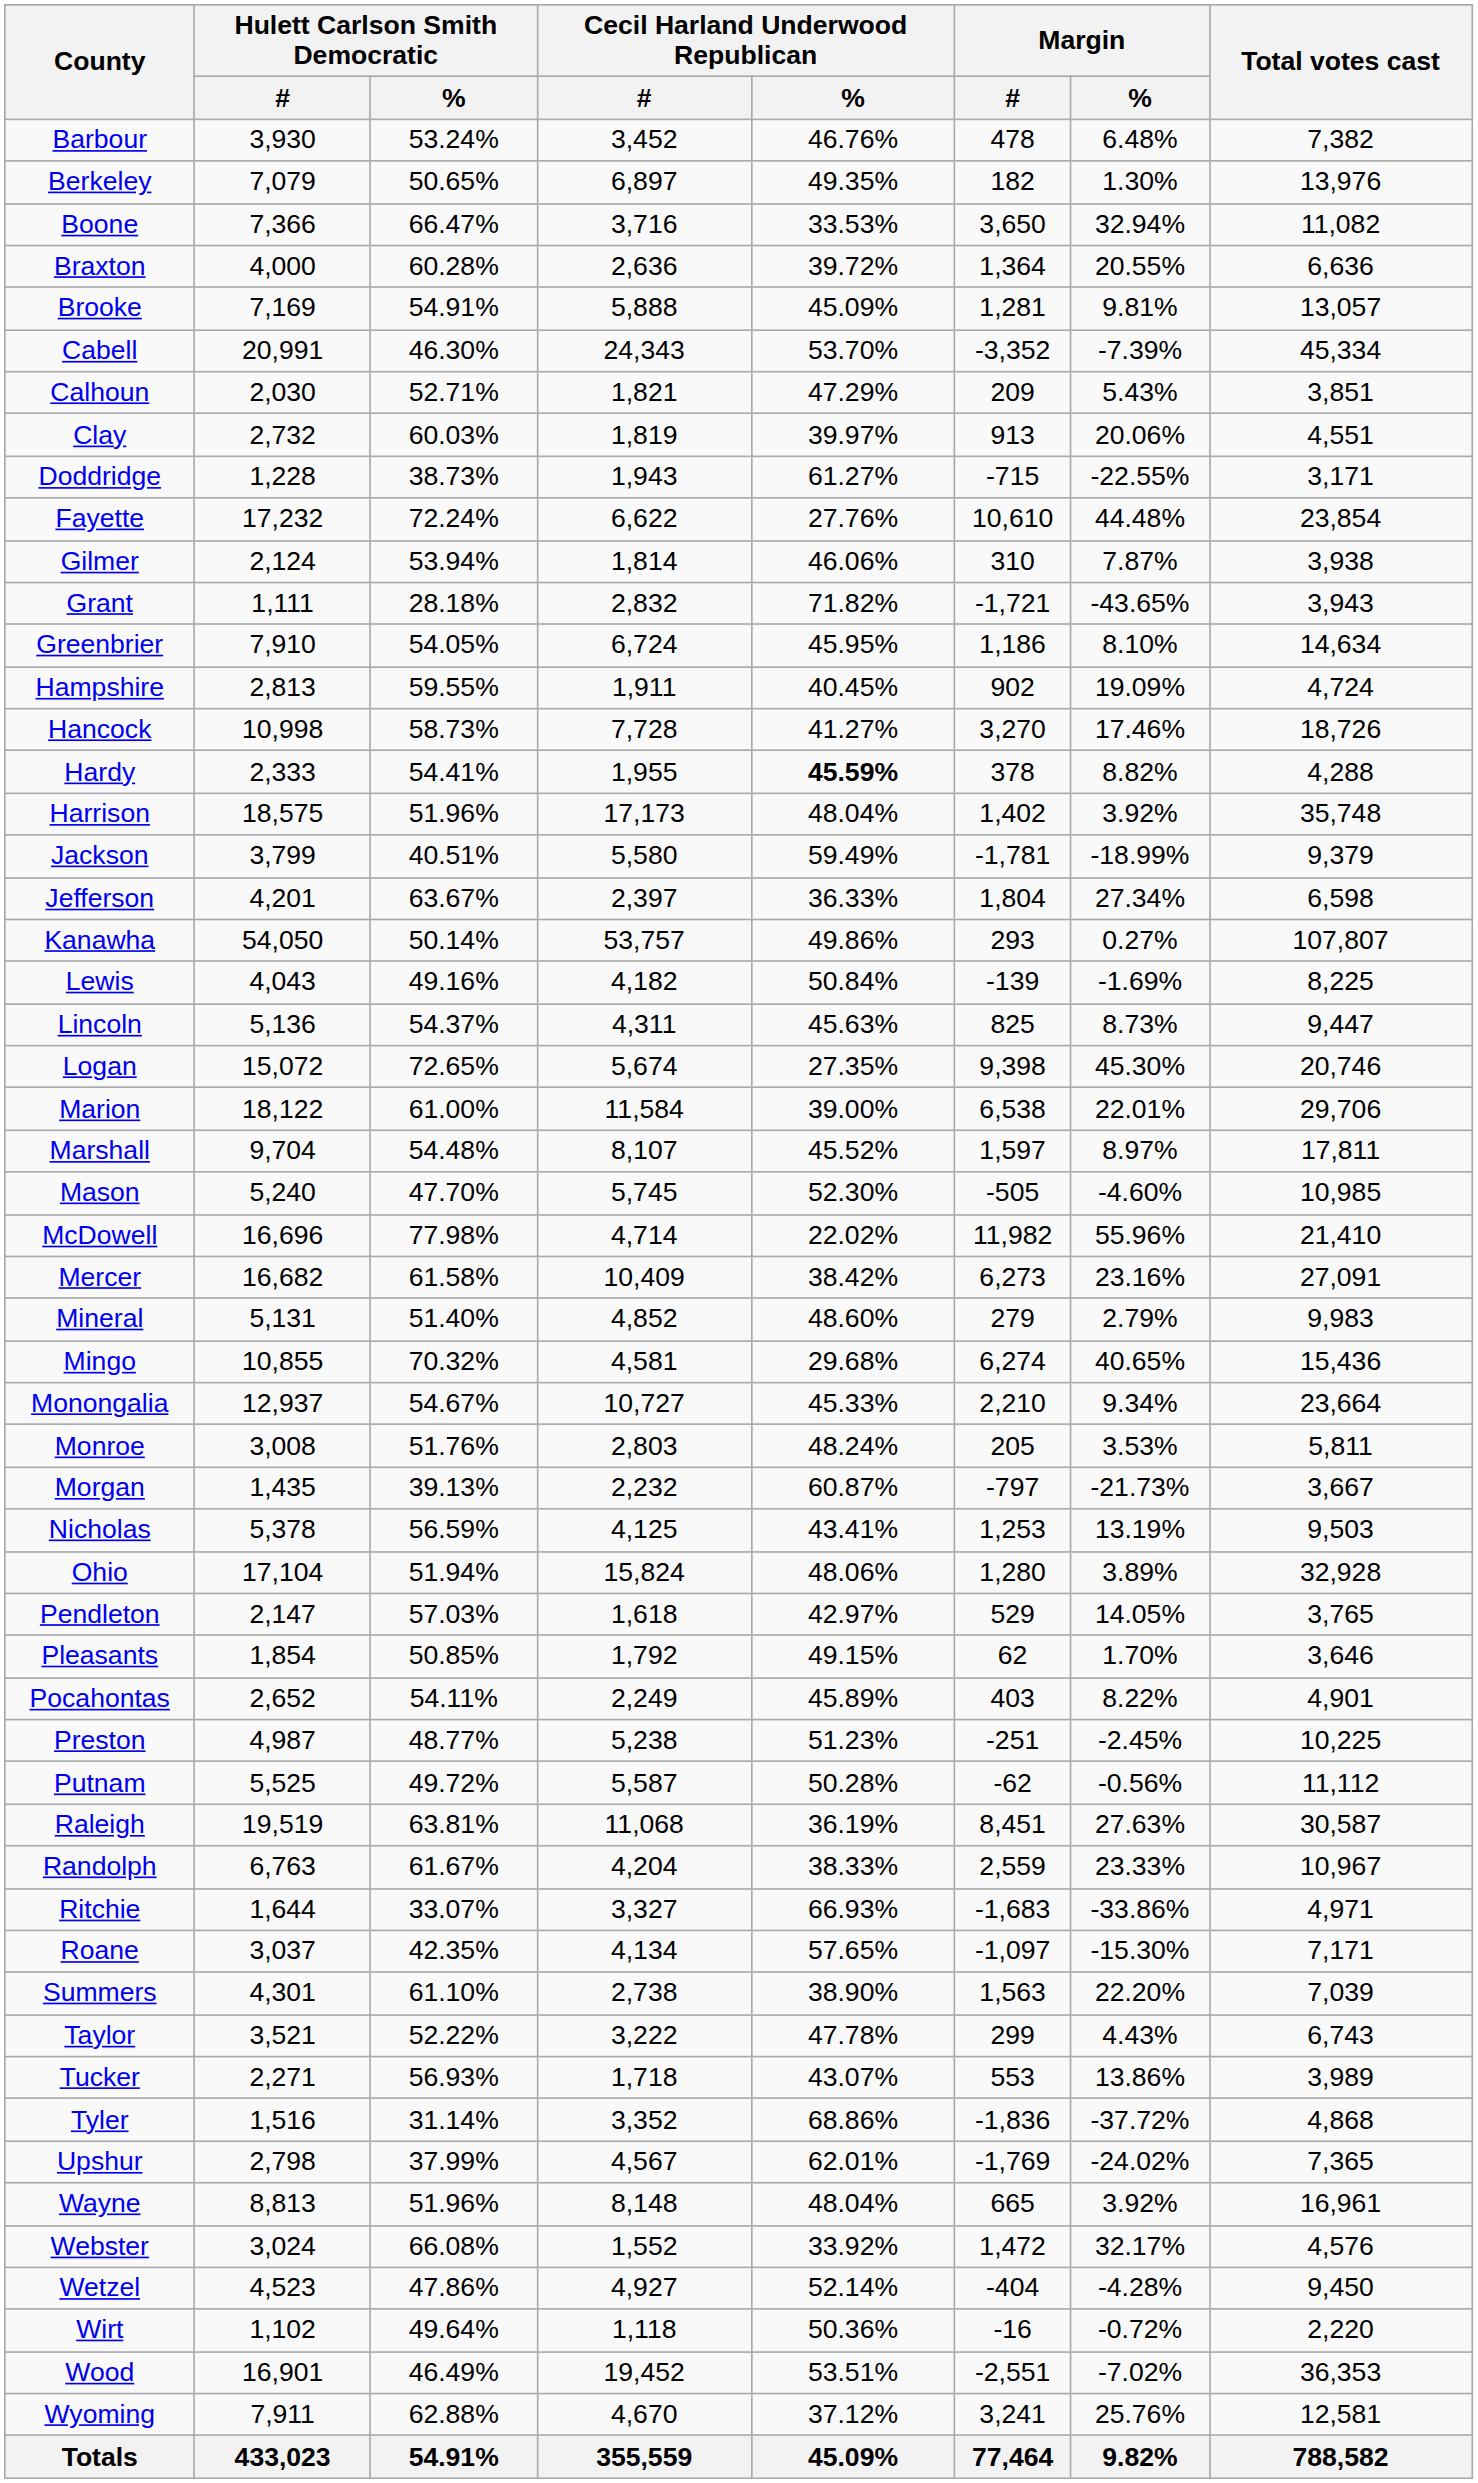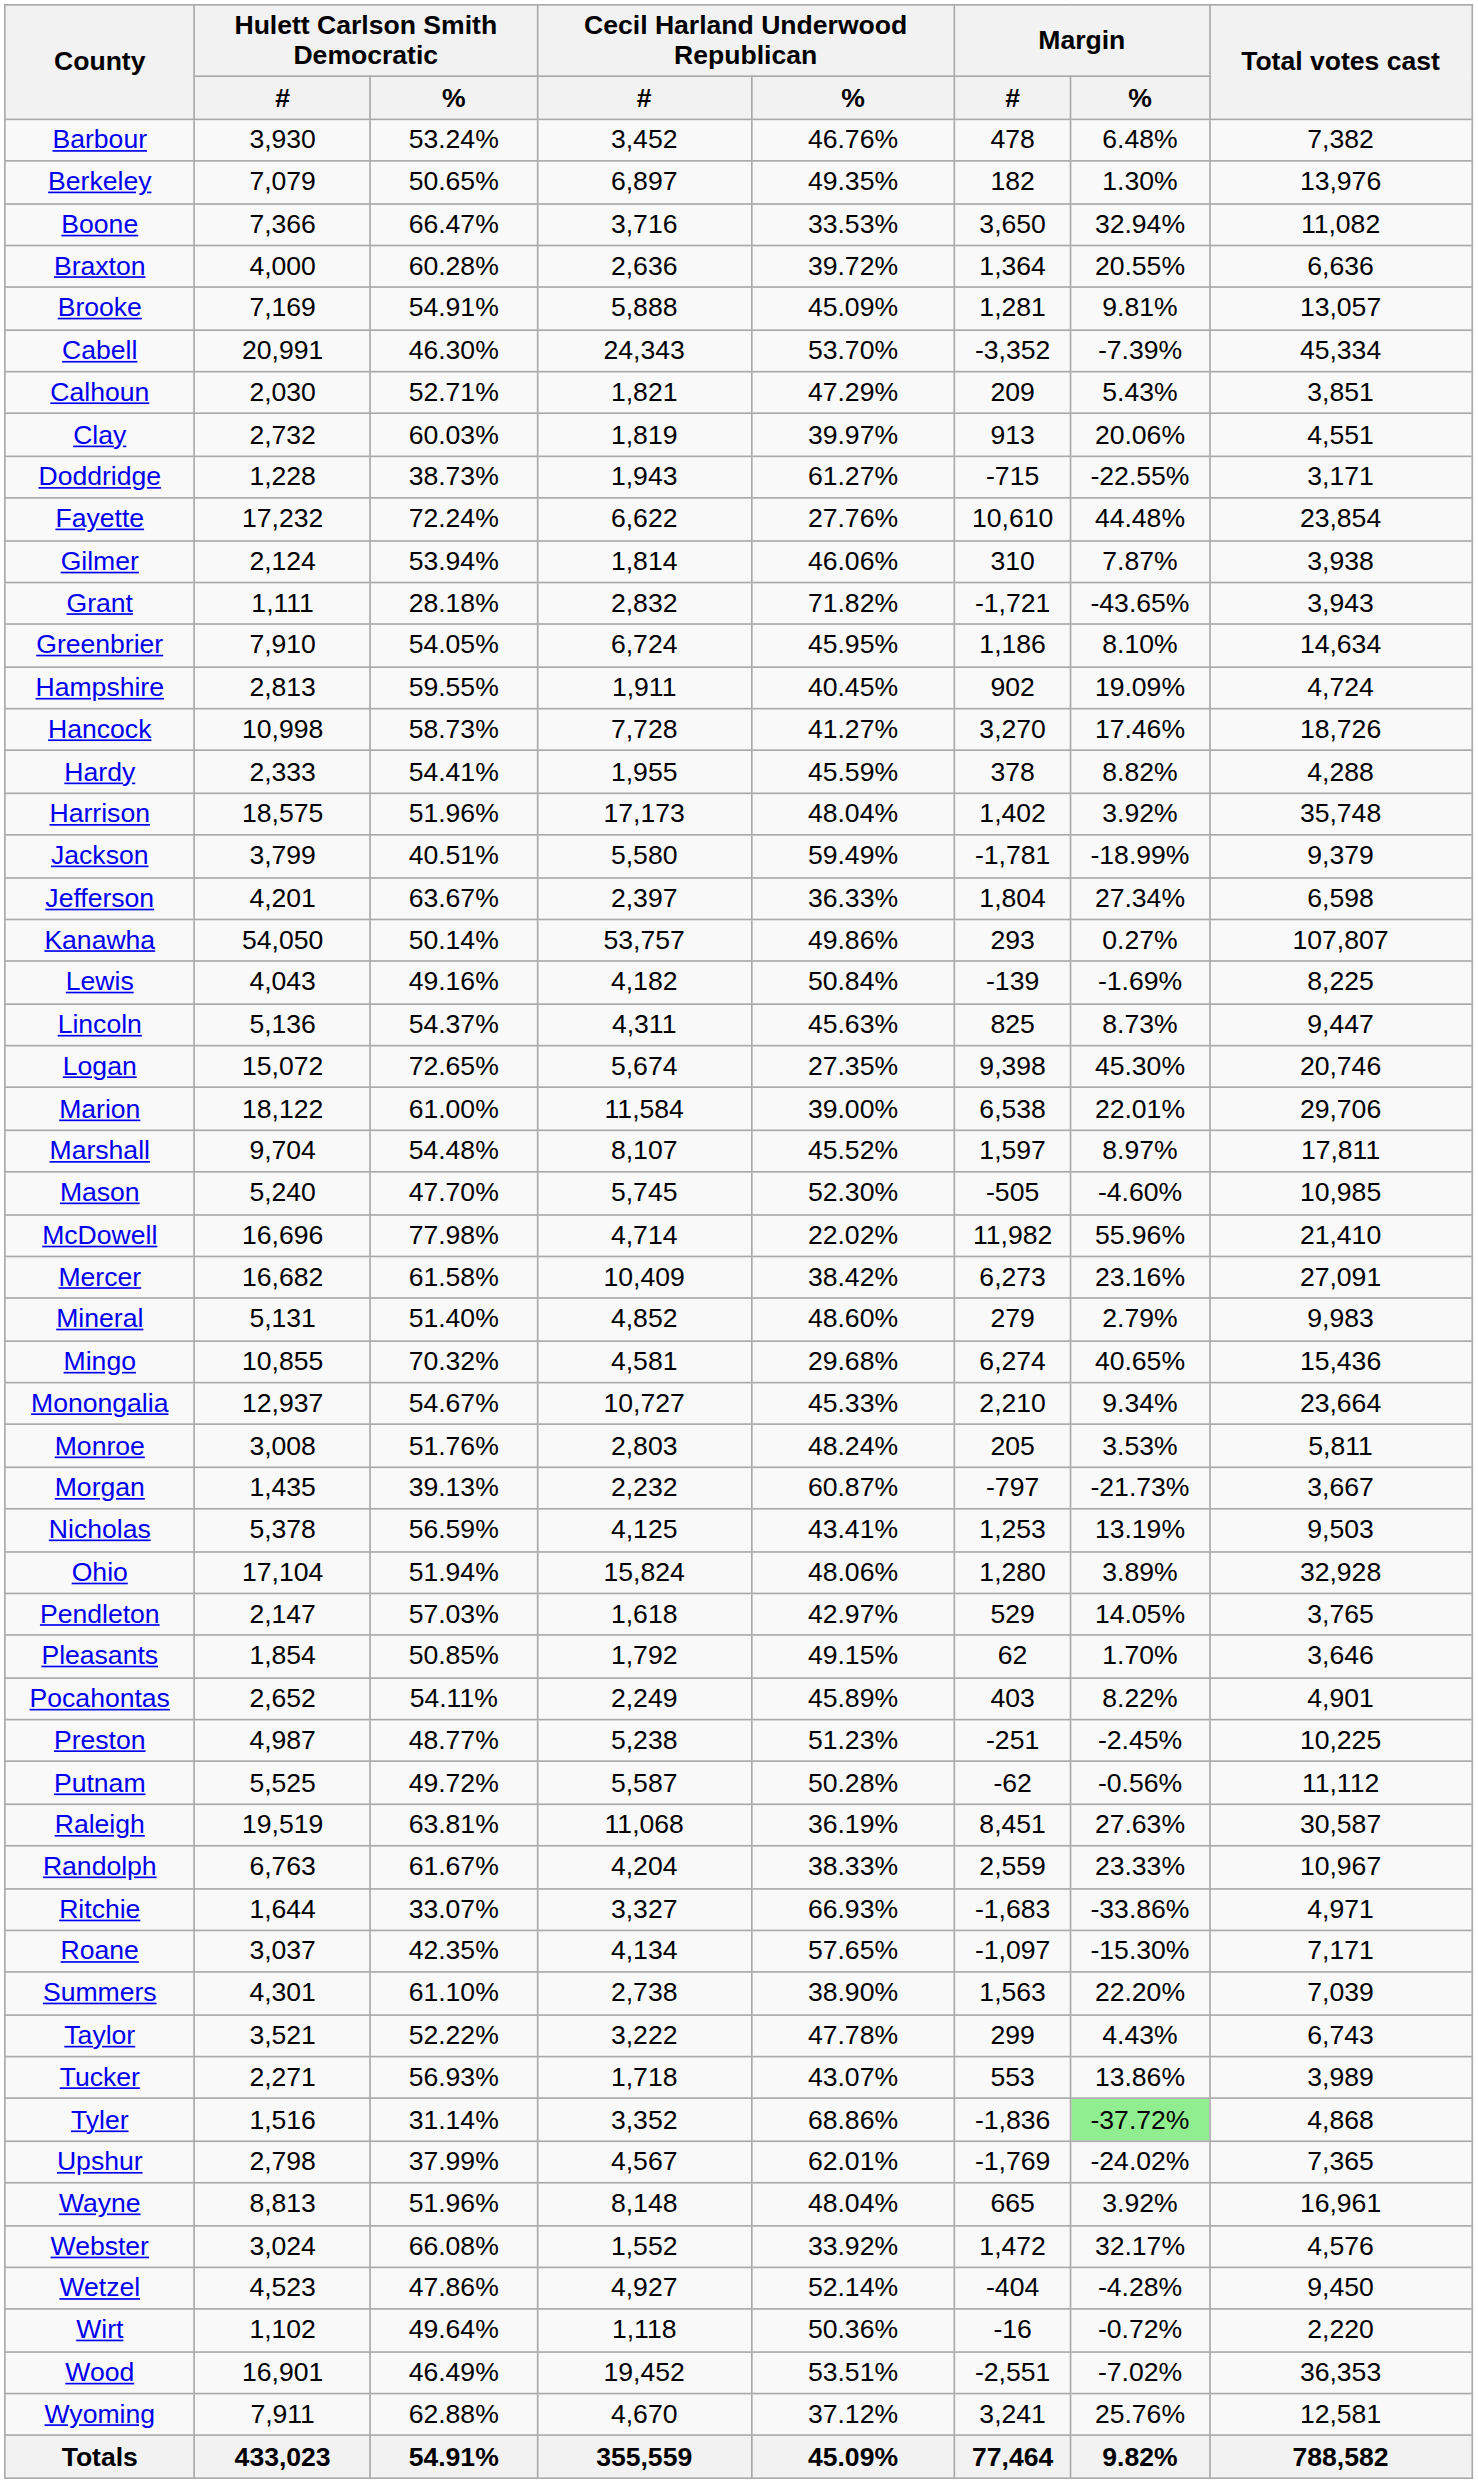(853, 771) bold -> (853, 771) normal
(1140, 2119) no background -> (1140, 2119) lightgreen background
